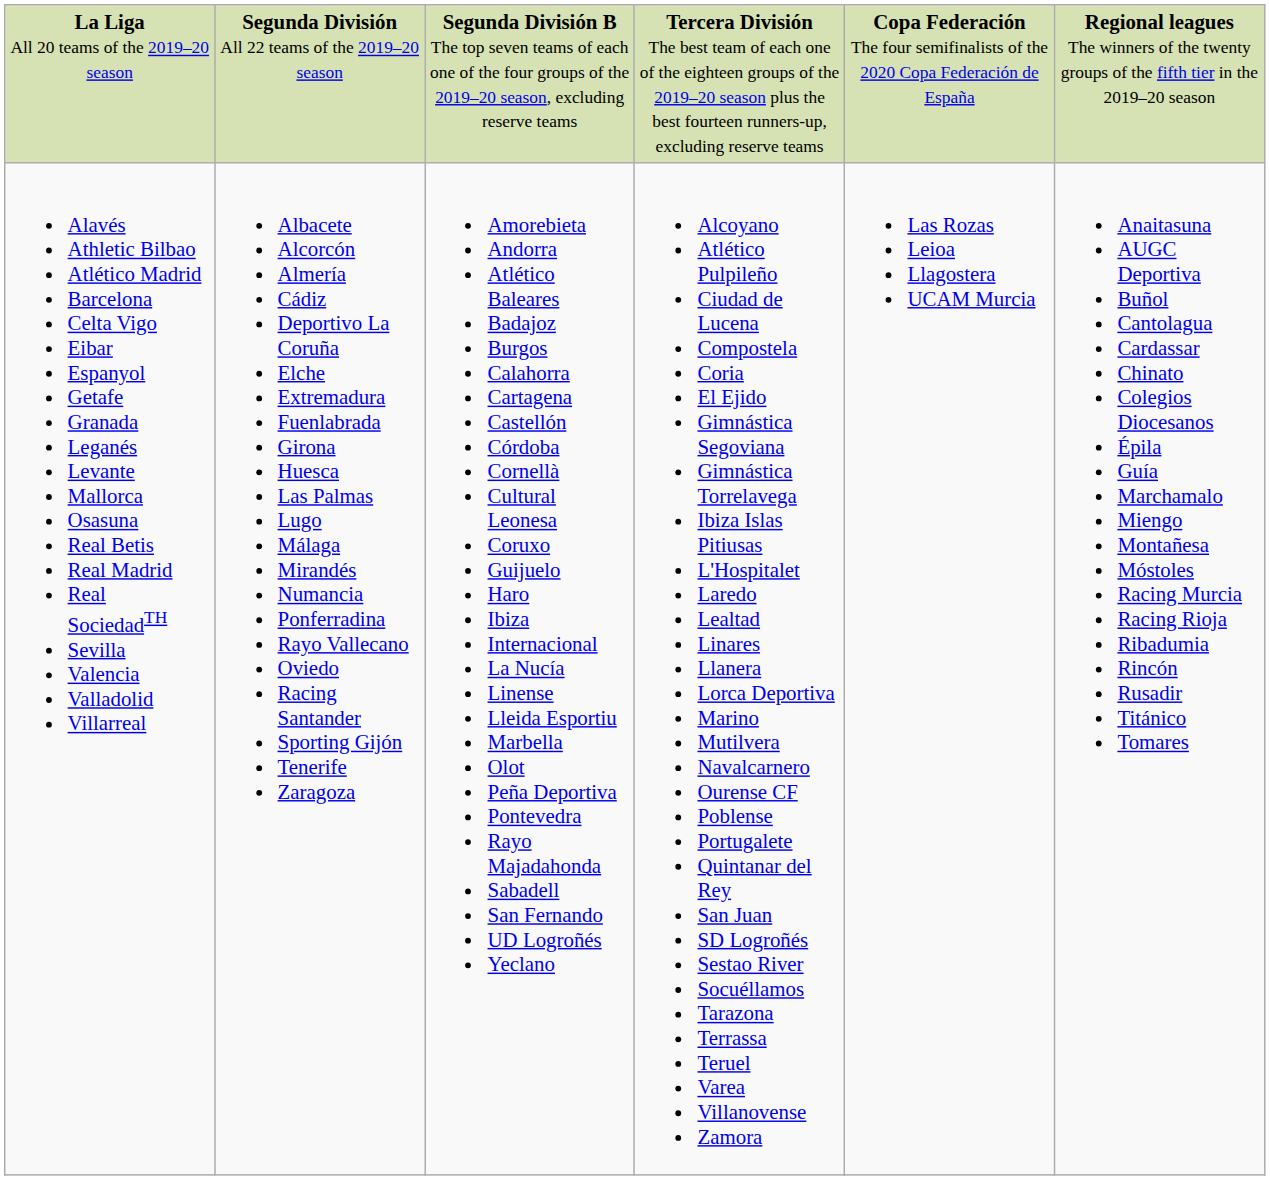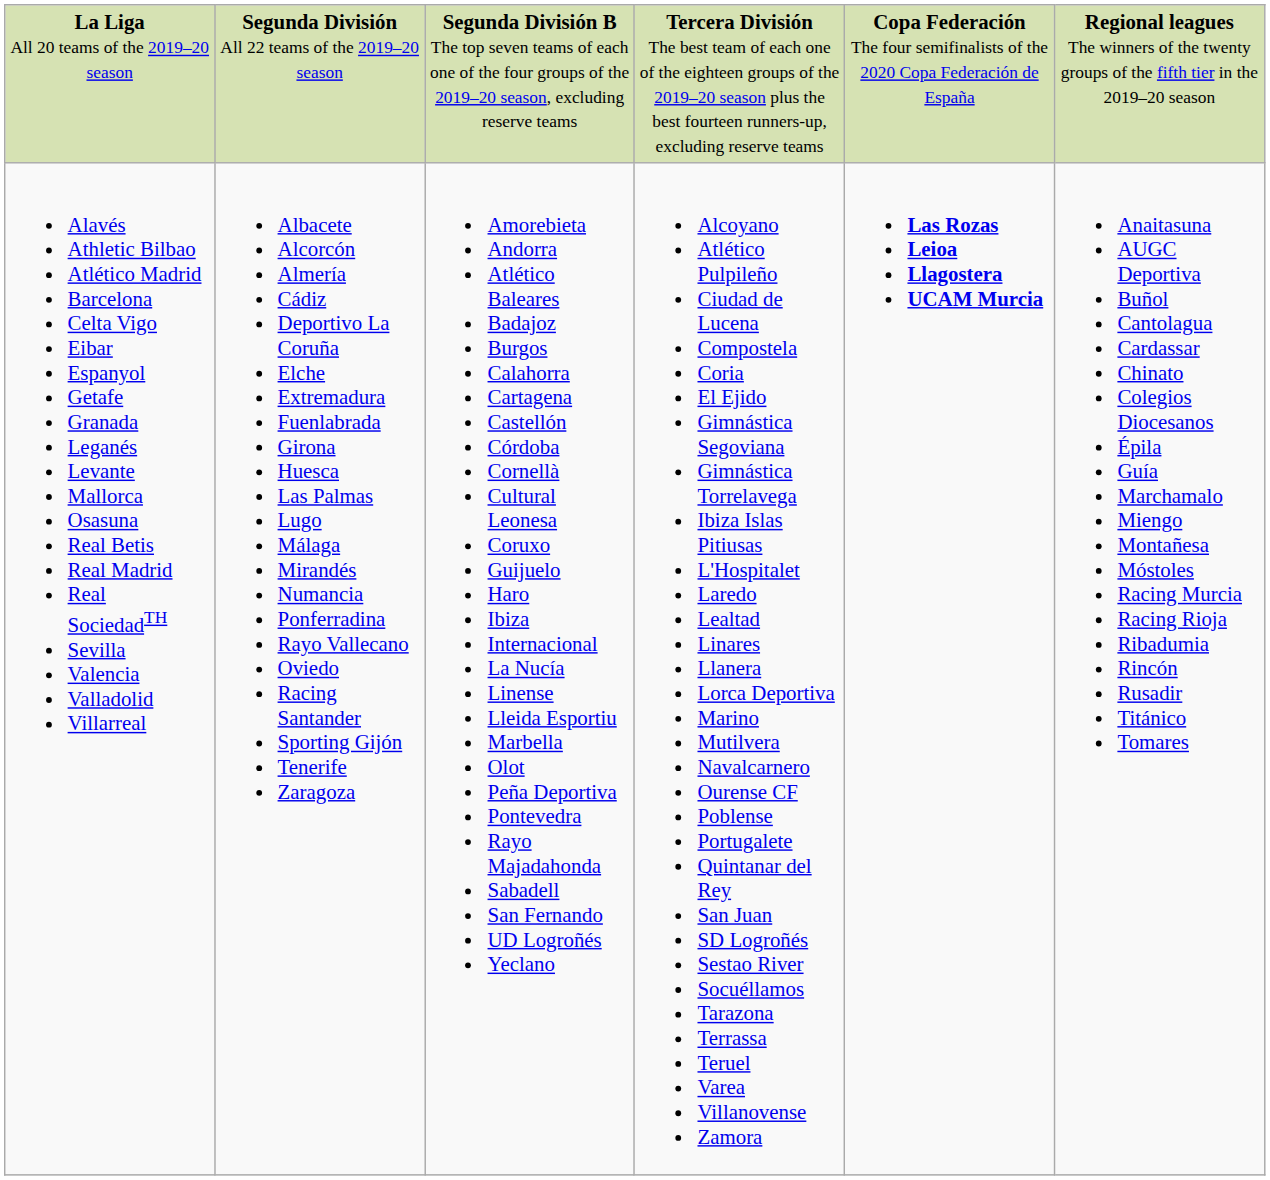(950, 263) normal -> (950, 263) bold
